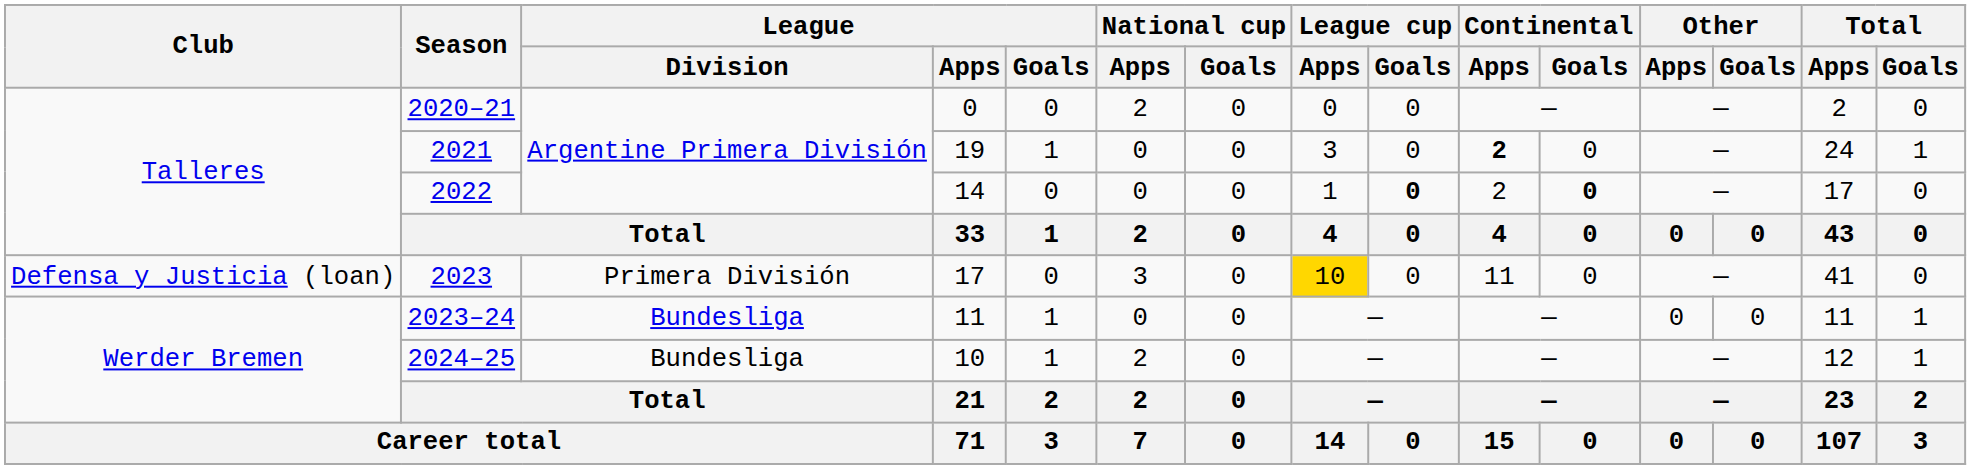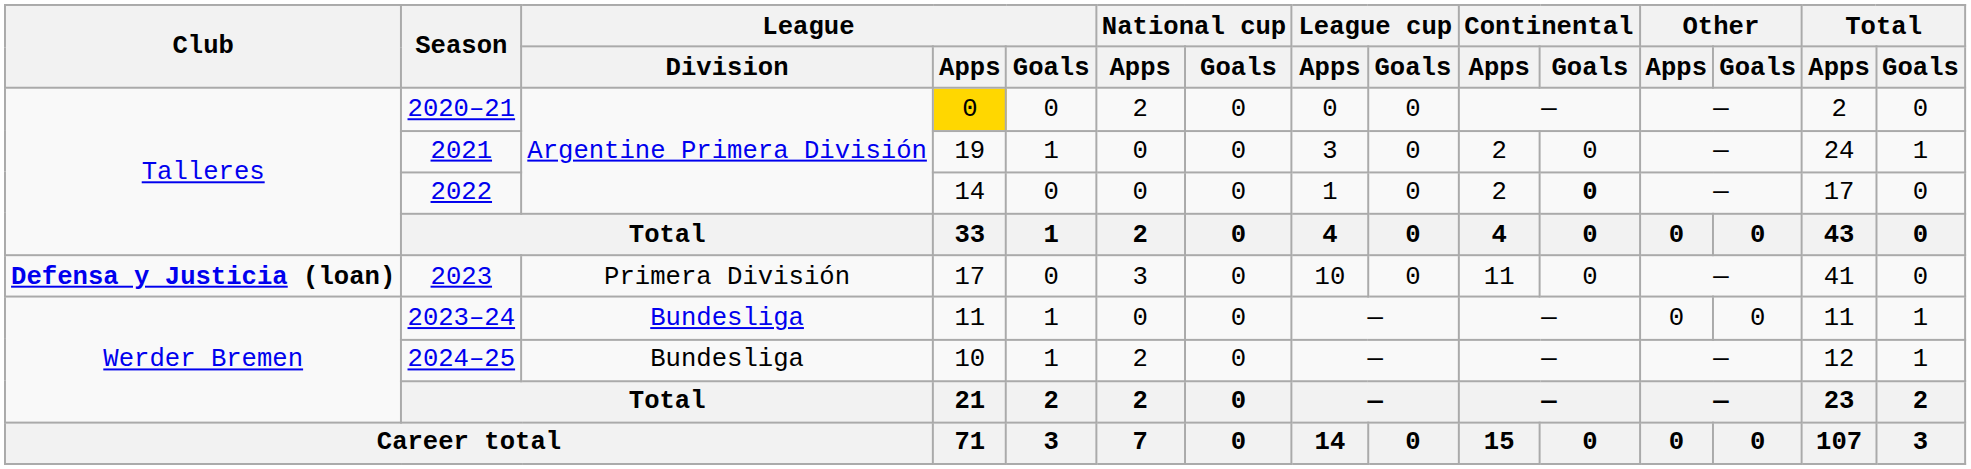(970, 109) no background -> (970, 109) gold background
(1499, 151) bold -> (1499, 151) normal
(1413, 193) bold -> (1413, 193) normal
(203, 276) normal -> (203, 276) bold
(1330, 276) gold background -> (1330, 276) no background
